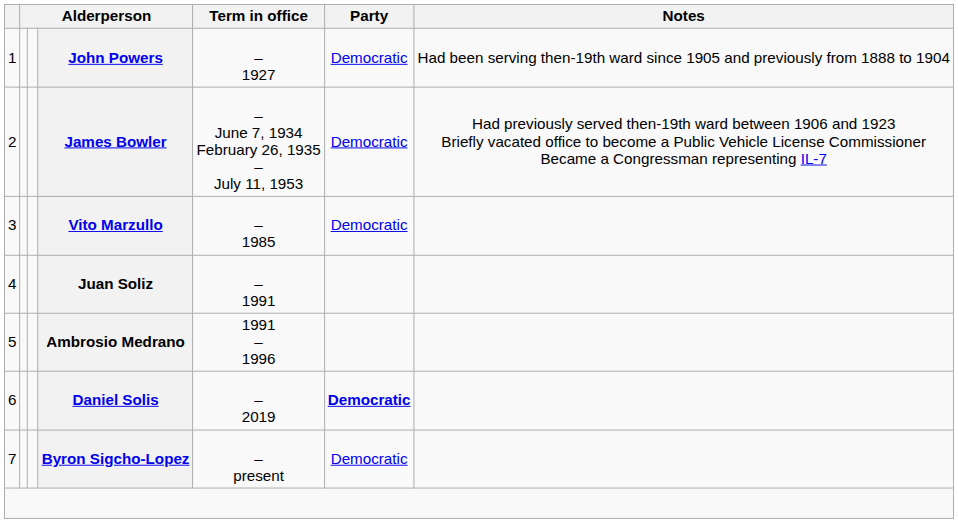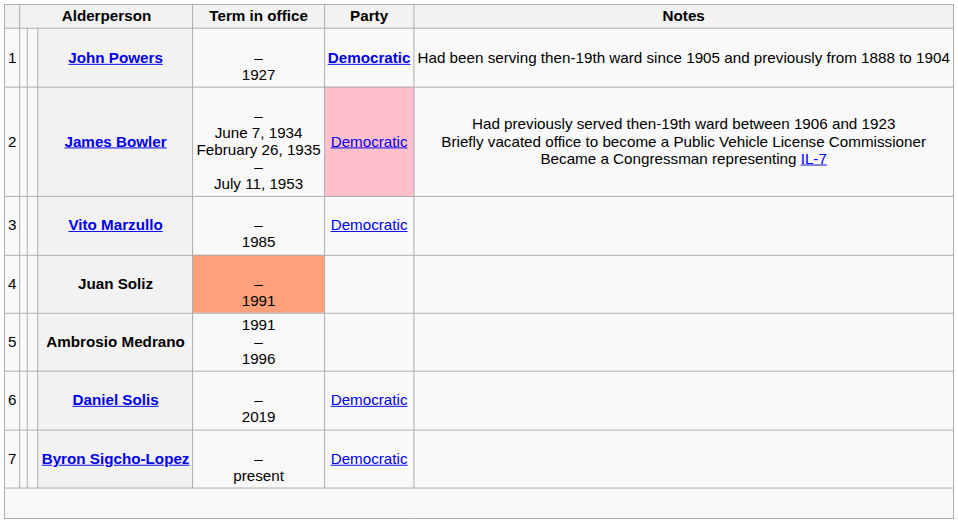(369, 57) normal -> (369, 57) bold
(369, 141) no background -> (369, 141) pink background
(259, 292) no background -> (259, 292) lightsalmon background
(369, 400) bold -> (369, 400) normal
